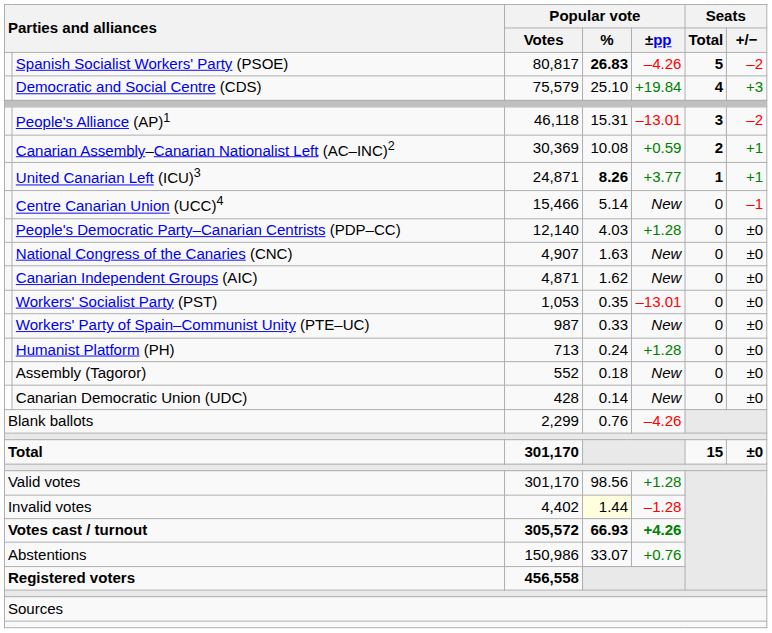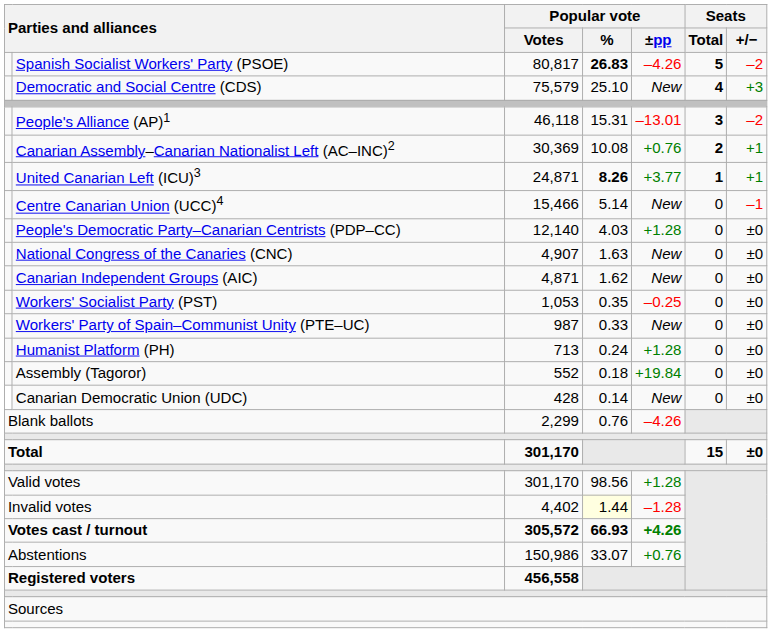(658, 87) +19.84 -> (666, 87) New
(662, 148) +0.59 -> (662, 148) +0.76
(658, 302) –13.01 -> (663, 302) –0.25
(666, 373) New -> (658, 373) +19.84
